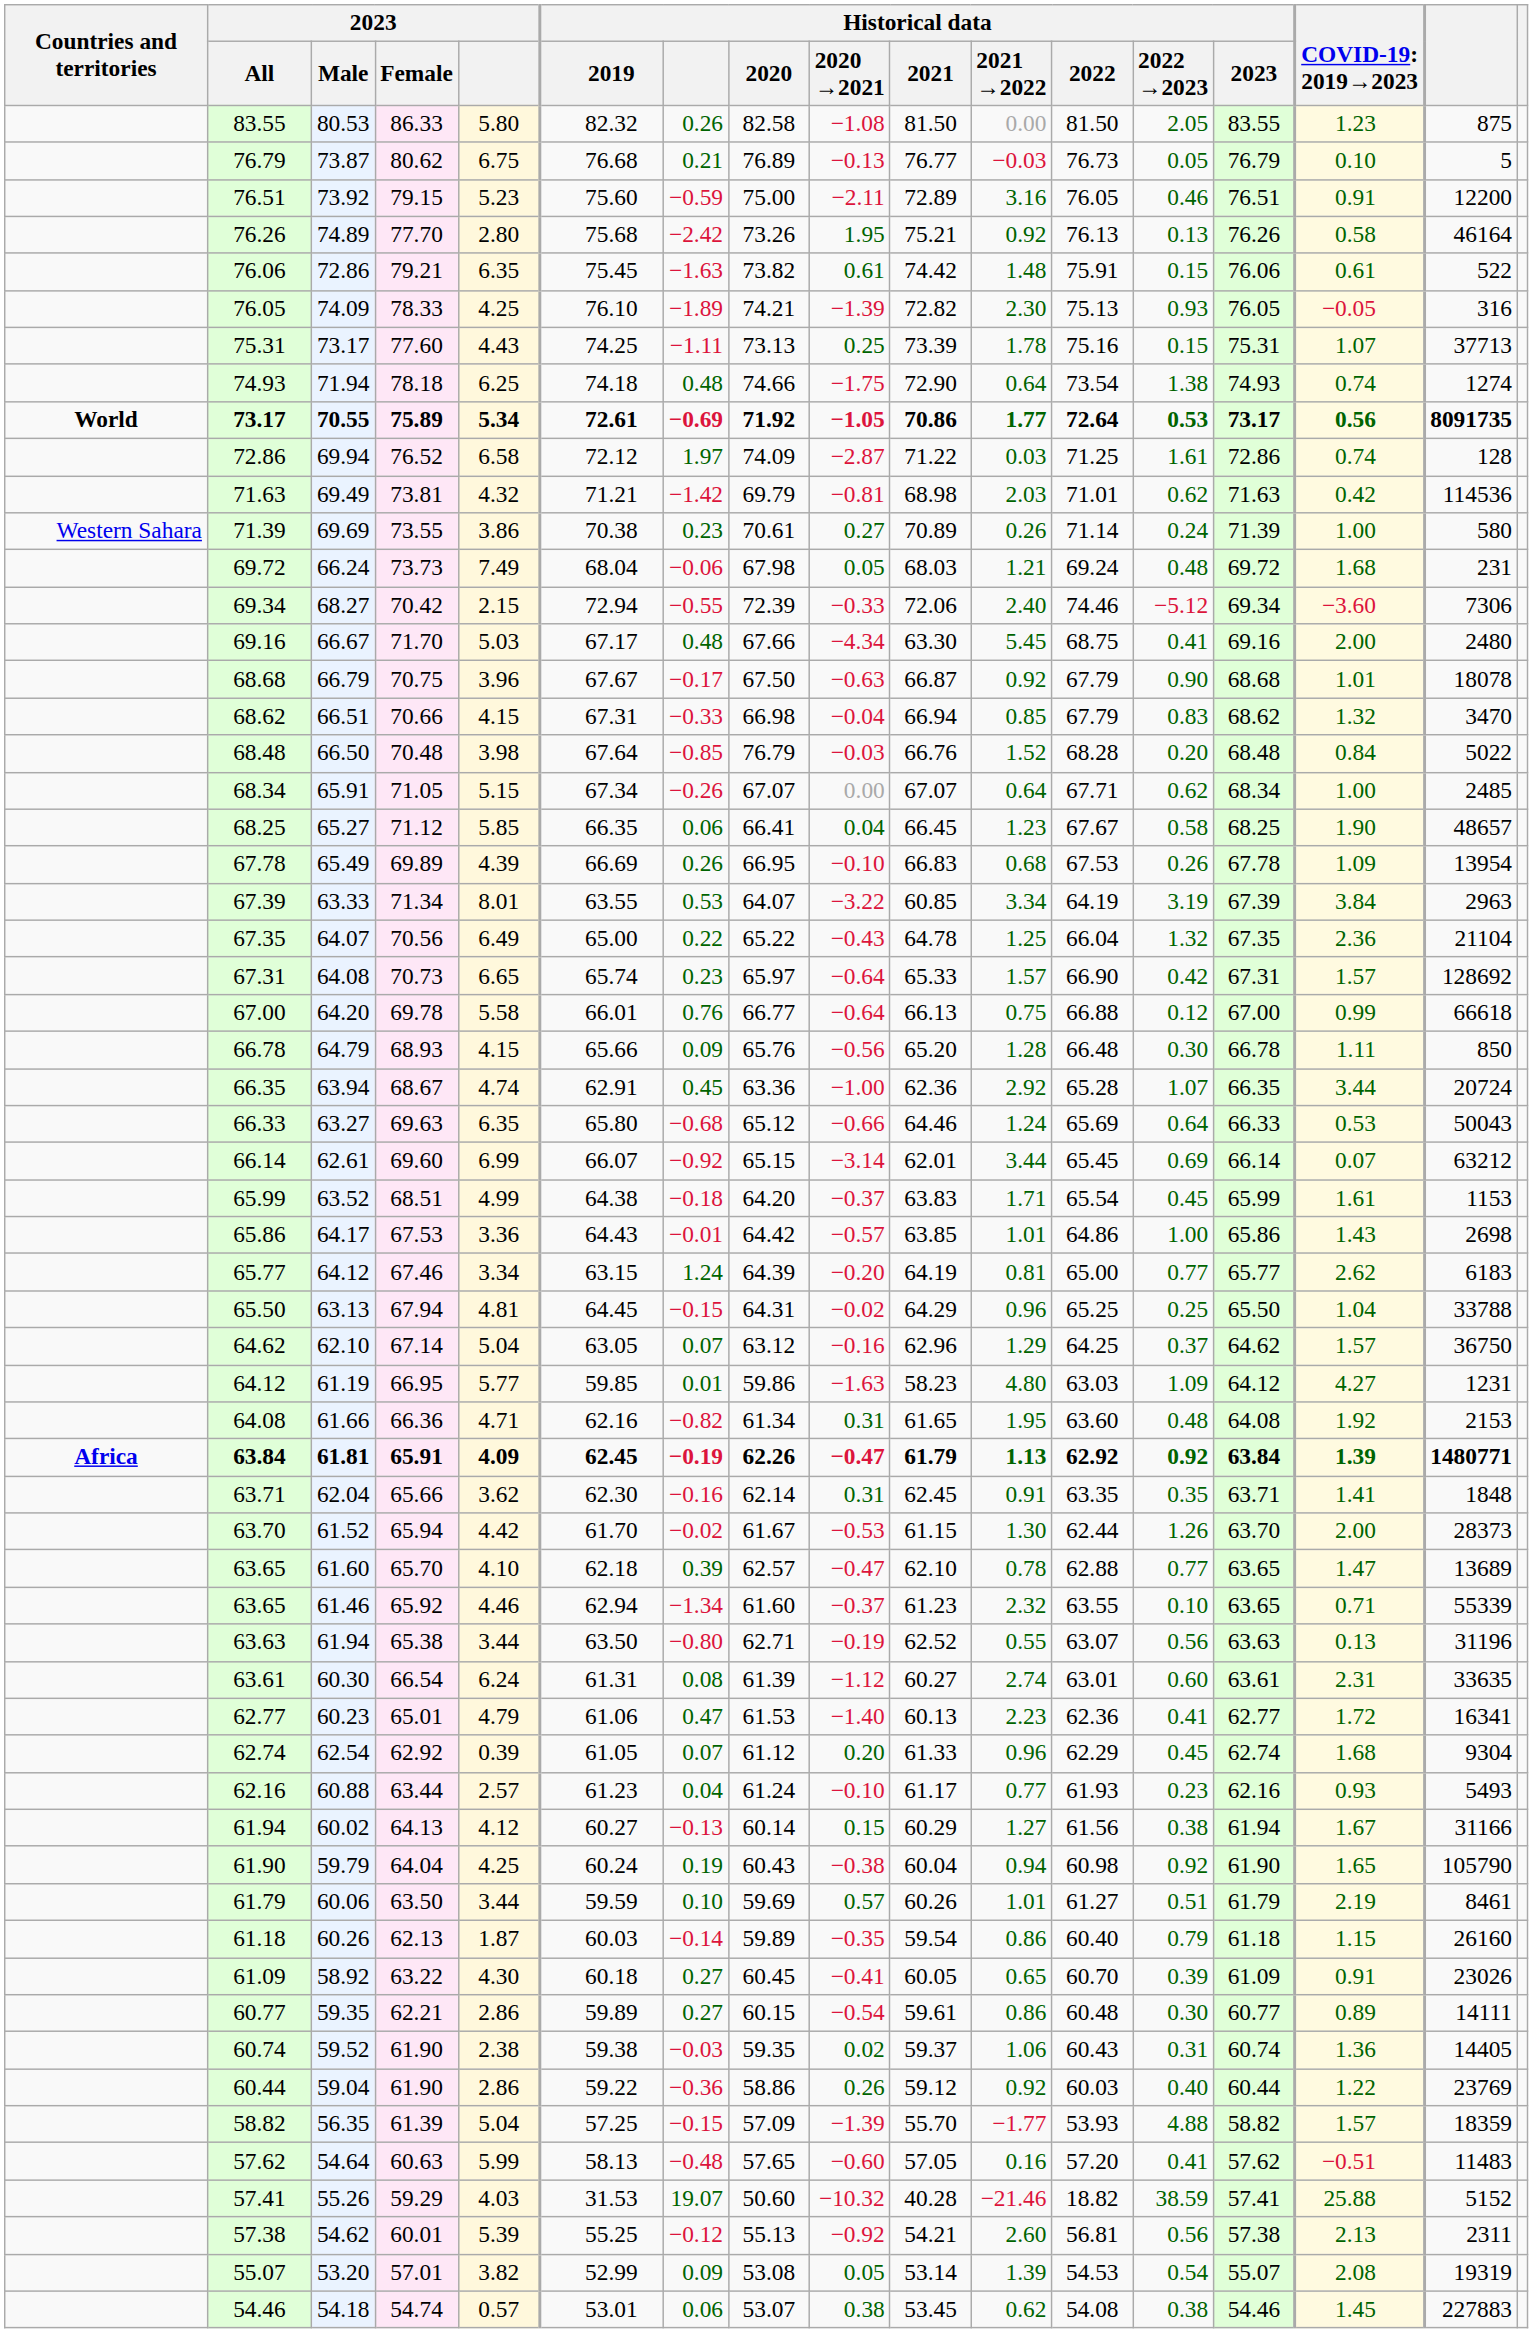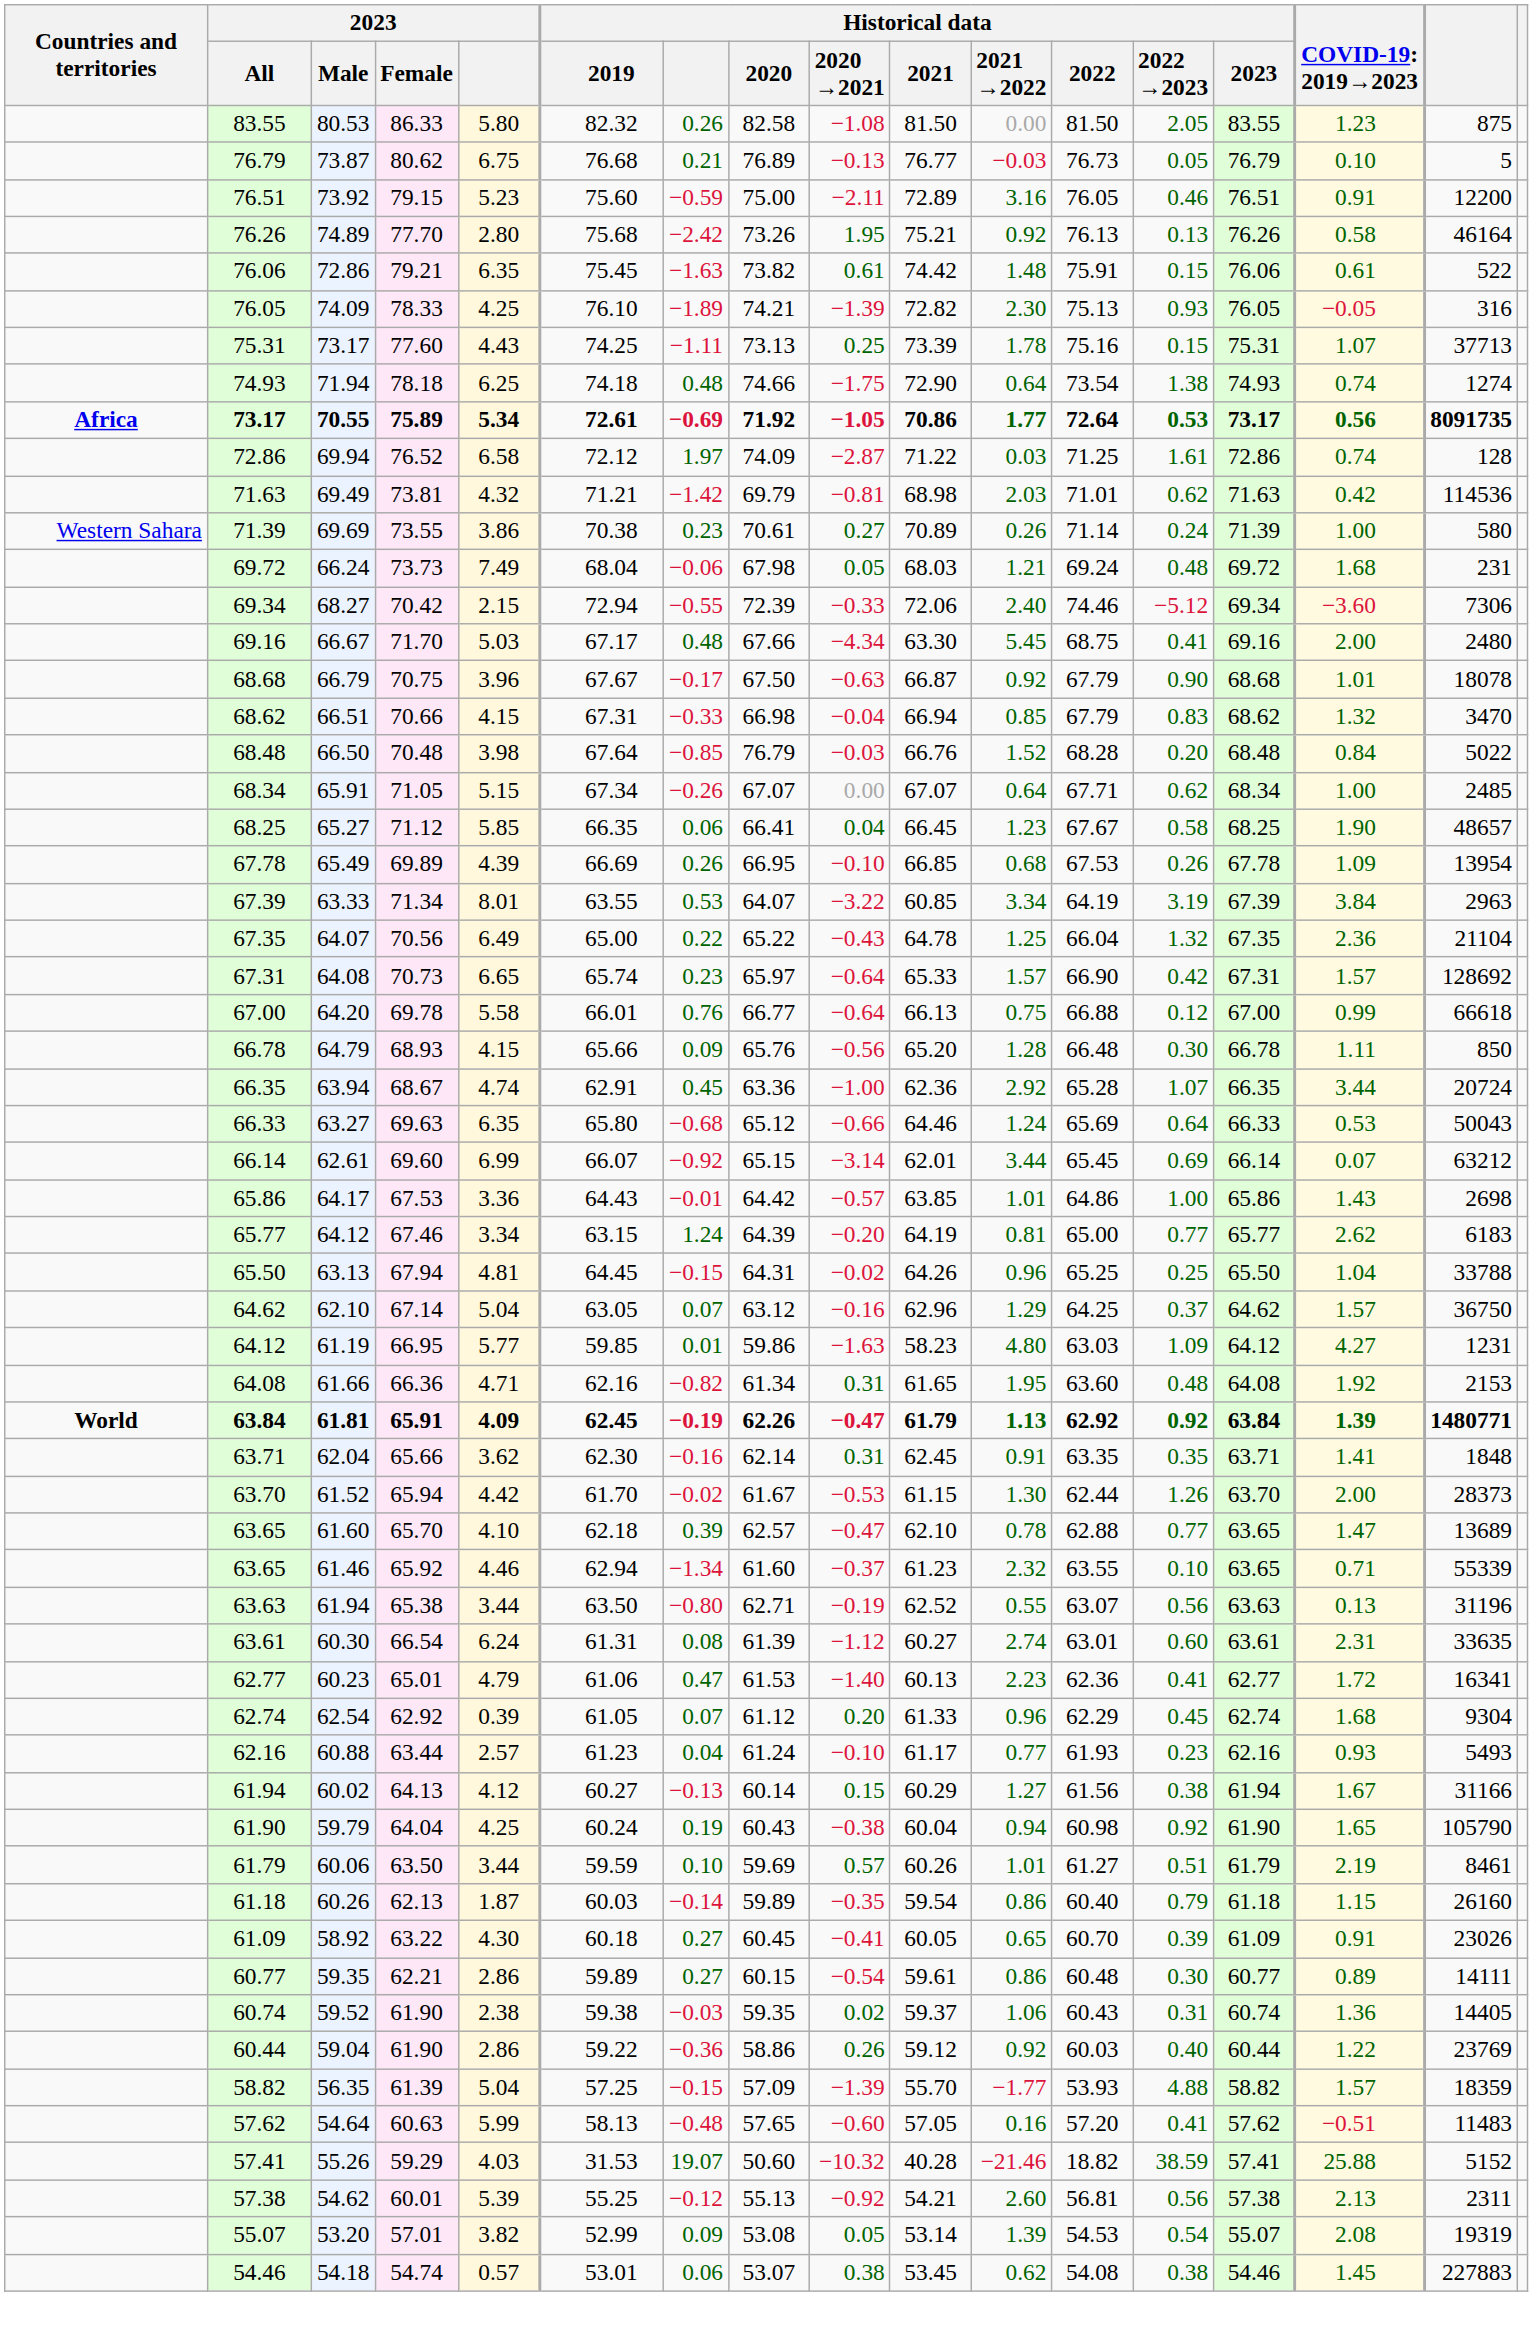(106, 419) World -> (106, 419) Africa
(931, 864) 66.83 -> (931, 864) 66.85
- row: (343, 1197)
(931, 1308) 64.29 -> (931, 1271) 64.26
(106, 1457) Africa -> (106, 1420) World
